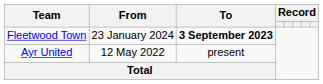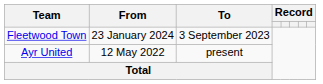(226, 35) bold -> (224, 35) normal
